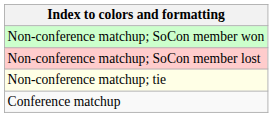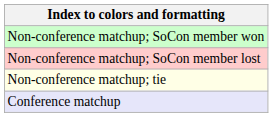(64, 101) no background -> (64, 101) lavender background
